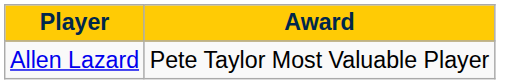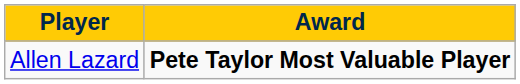(320, 59) normal -> (330, 59) bold
